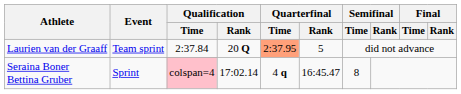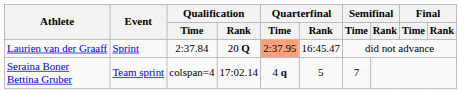(138, 49) Team sprint -> (126, 49) Sprint
(321, 49) 5 -> (321, 49) 16:45.47
(126, 73) Sprint -> (138, 73) Team sprint
(192, 73) pink background -> (192, 73) no background
(321, 73) 16:45.47 -> (321, 73) 5
(357, 73) 8 -> (357, 73) 7
